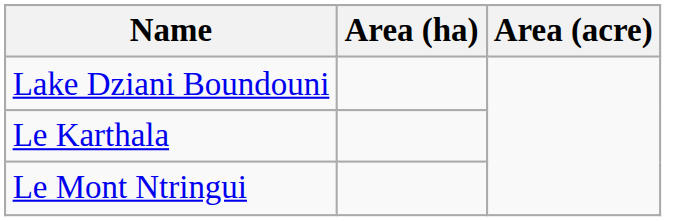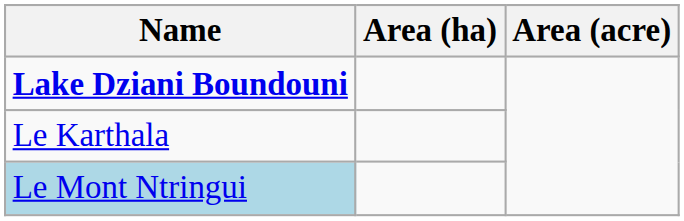(171, 82) normal -> (180, 82) bold
(130, 187) no background -> (130, 187) lightblue background
